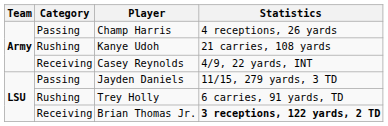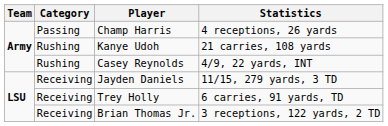(65, 63) Receiving -> (58, 63) Rushing
(58, 80) Passing -> (65, 80) Receiving
(58, 97) Rushing -> (65, 97) Receiving
(291, 113) bold -> (291, 113) normal
